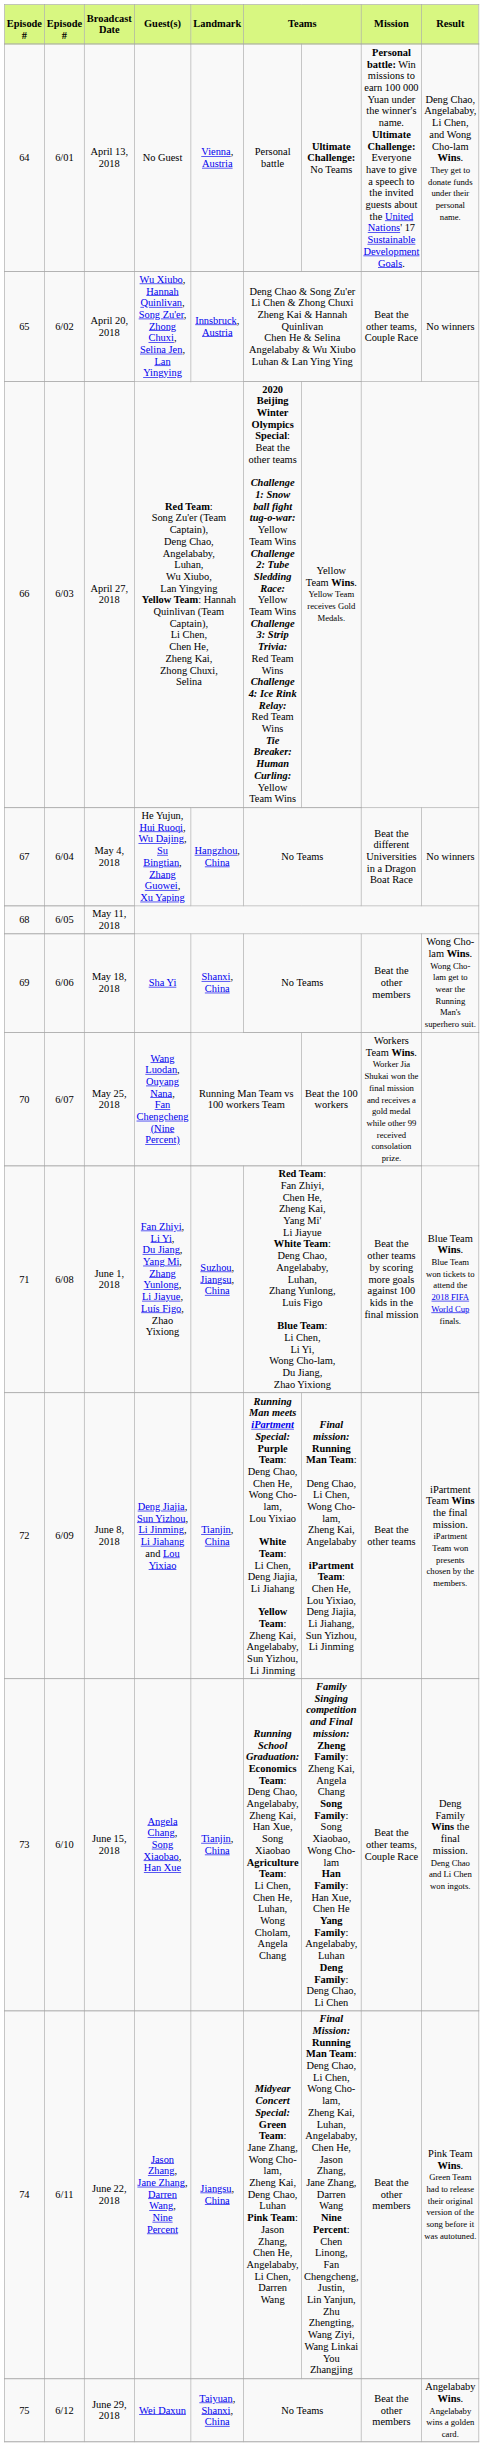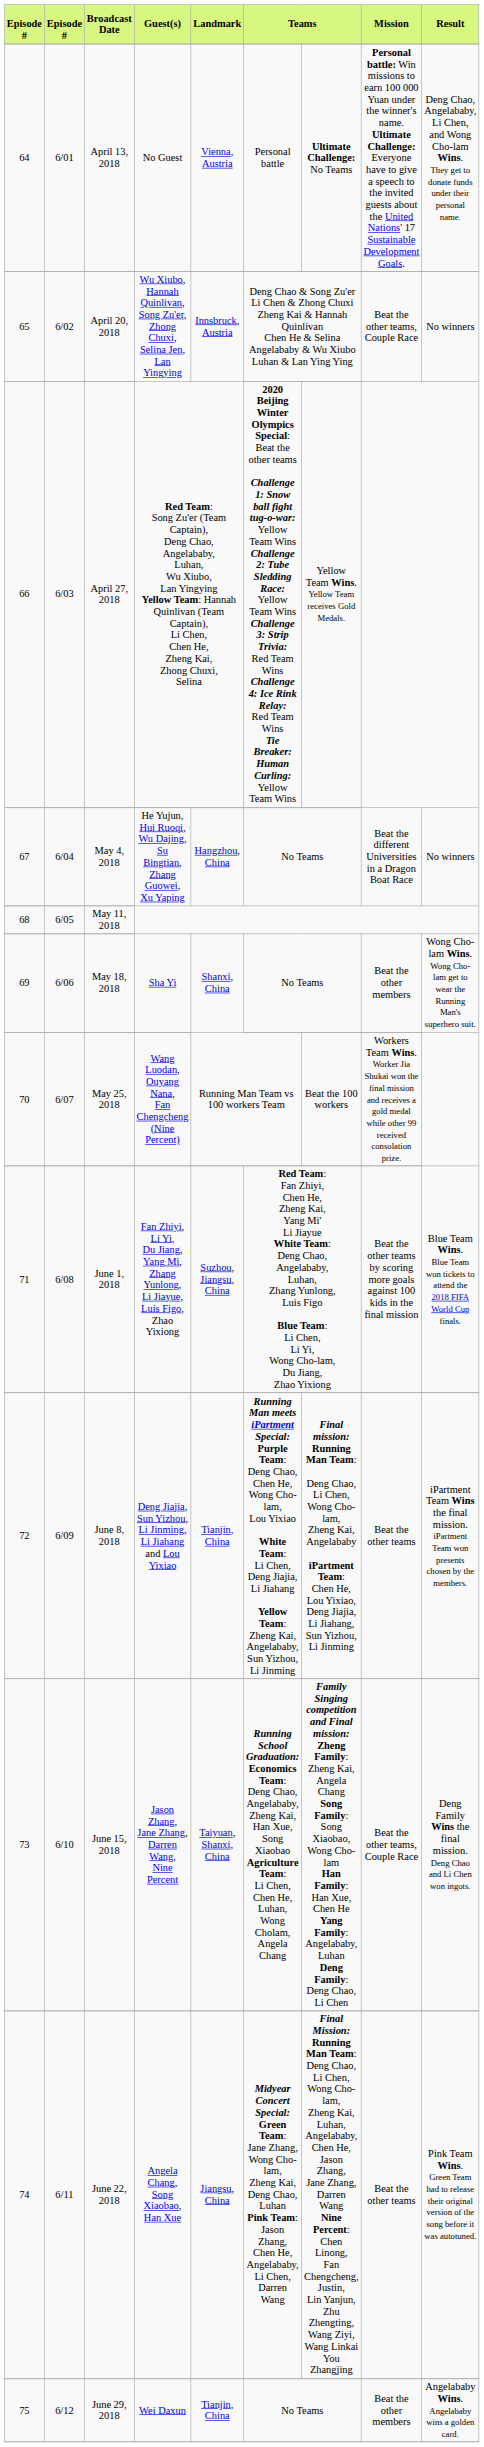(163, 1844) Angela Chang, Song Xiaobao, Han Xue -> (162, 1844) Jason Zhang, Jane Zhang, Darren Wang, Nine Percent
(217, 1844) Tianjin, China -> (217, 1844) Taiyuan, Shanxi, China
(162, 2194) Jason Zhang, Jane Zhang, Darren Wang, Nine Percent -> (163, 2194) Angela Chang, Song Xiaobao, Han Xue
(391, 2194) Beat the other members -> (391, 2194) Beat the other teams
(217, 2410) Taiyuan, Shanxi, China -> (217, 2410) Tianjin, China
